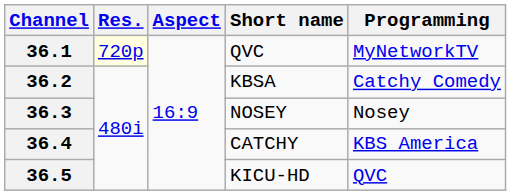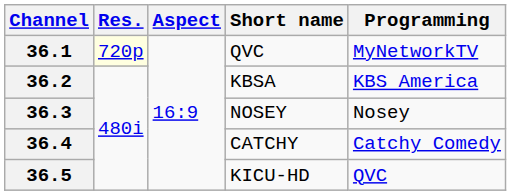(427, 82) Catchy Comedy -> (416, 82) KBS America
(416, 144) KBS America -> (427, 144) Catchy Comedy
